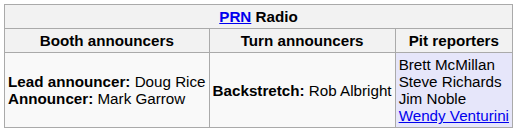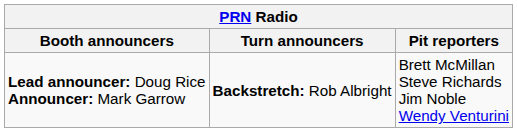(454, 90) lavender background -> (454, 90) no background
